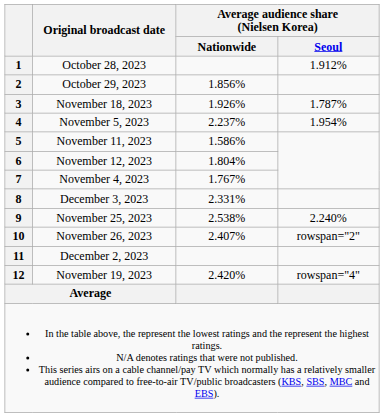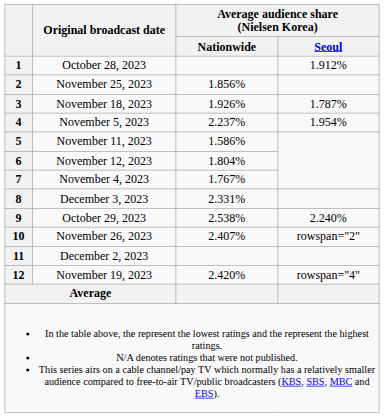(104, 84) October 29, 2023 -> (104, 84) November 25, 2023
(104, 217) November 25, 2023 -> (104, 217) October 29, 2023
